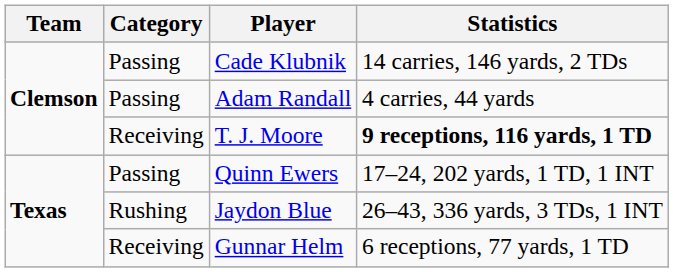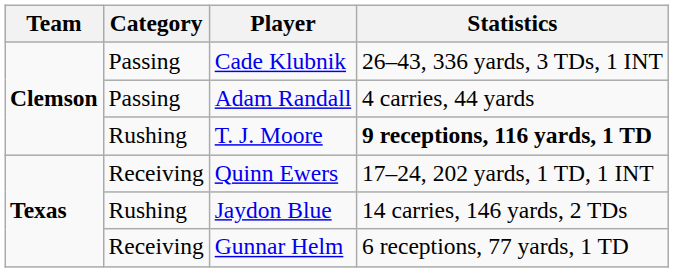(495, 60) 14 carries, 146 yards, 2 TDs -> (512, 60) 26–43, 336 yards, 3 TDs, 1 INT
(156, 135) Receiving -> (148, 135) Rushing
(144, 172) Passing -> (156, 172) Receiving
(512, 210) 26–43, 336 yards, 3 TDs, 1 INT -> (495, 210) 14 carries, 146 yards, 2 TDs
